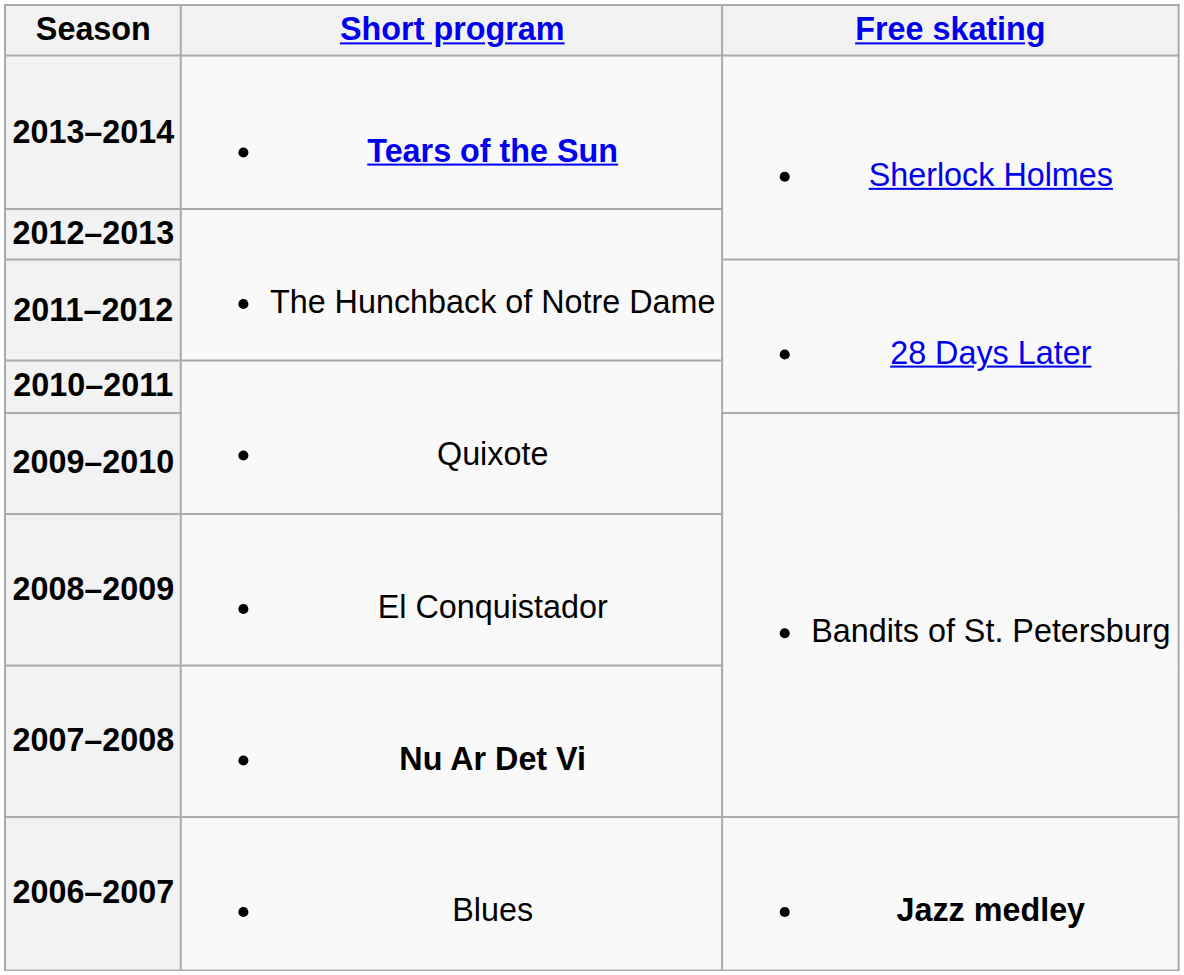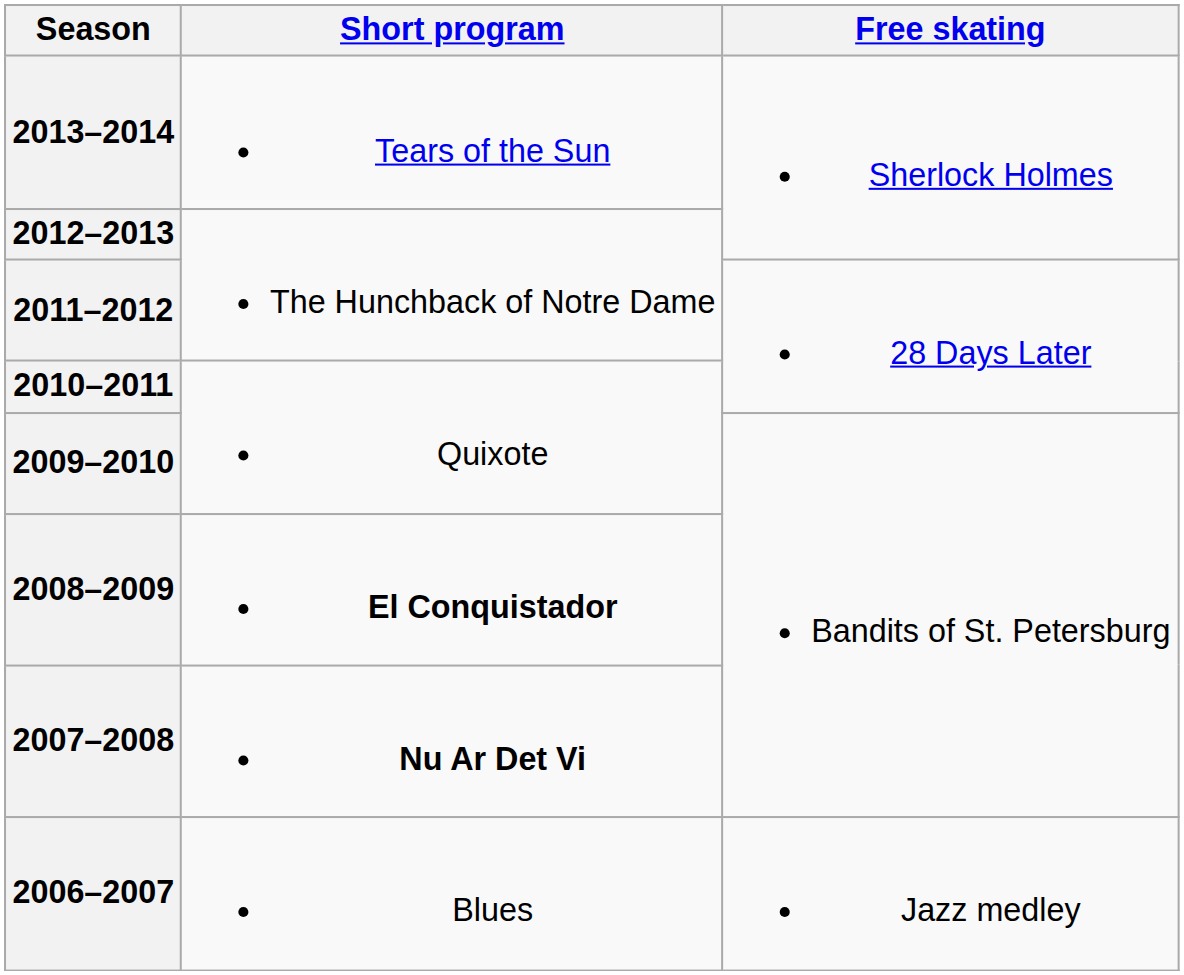(452, 151) bold -> (452, 151) normal
(452, 607) normal -> (452, 607) bold
(950, 912) bold -> (950, 912) normal
